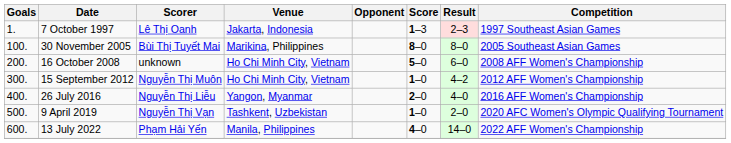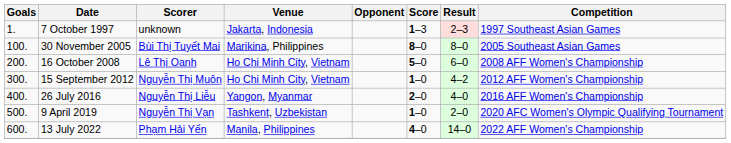(168, 29) Lê Thị Oanh -> (160, 29) unknown
(160, 63) unknown -> (168, 63) Lê Thị Oanh
